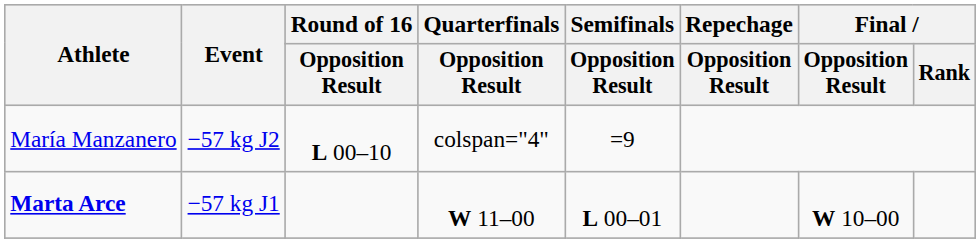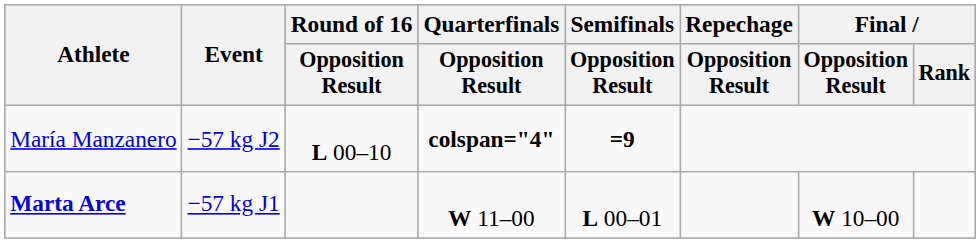(491, 138) normal -> (491, 138) bold
(622, 138) normal -> (622, 138) bold
